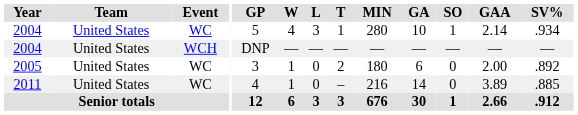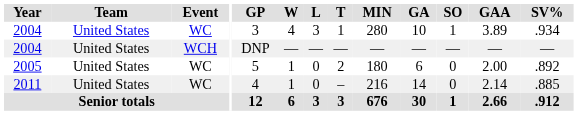(255, 30) 5 -> (255, 30) 3
(495, 30) 2.14 -> (495, 30) 3.89
(255, 66) 3 -> (255, 66) 5
(495, 84) 3.89 -> (495, 84) 2.14
